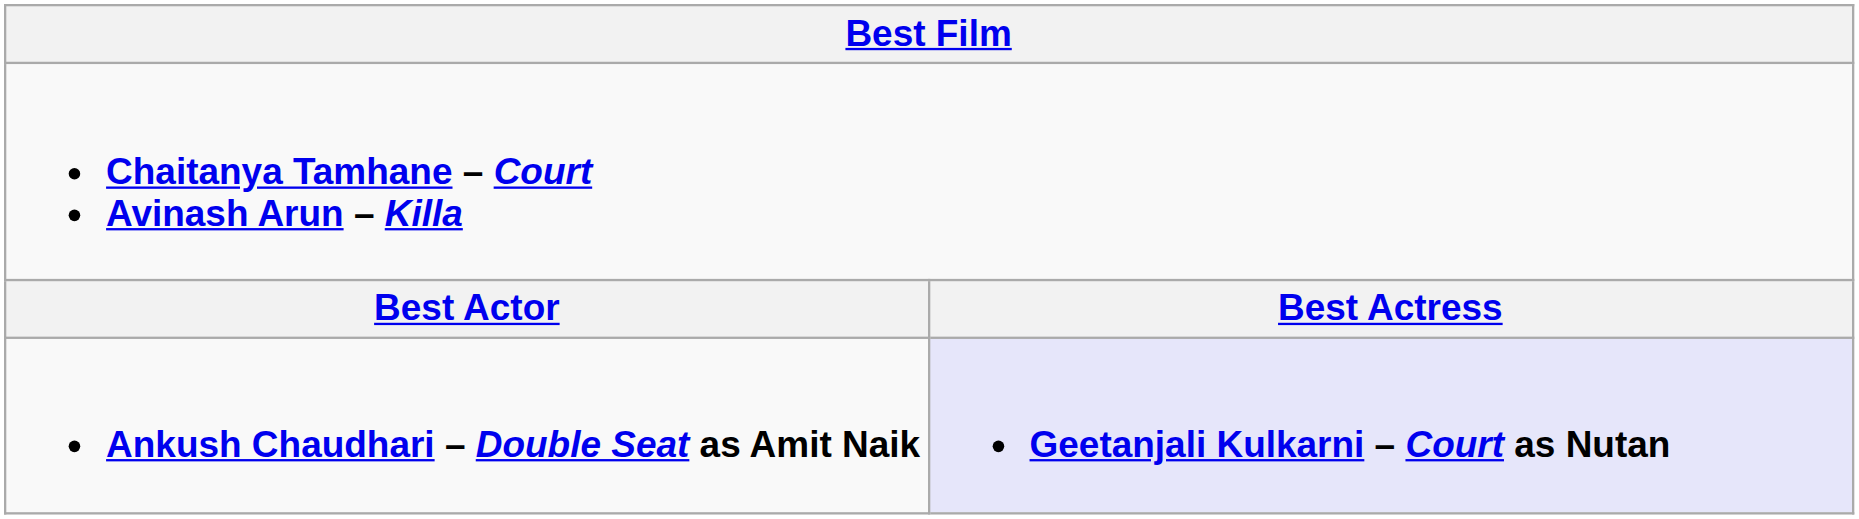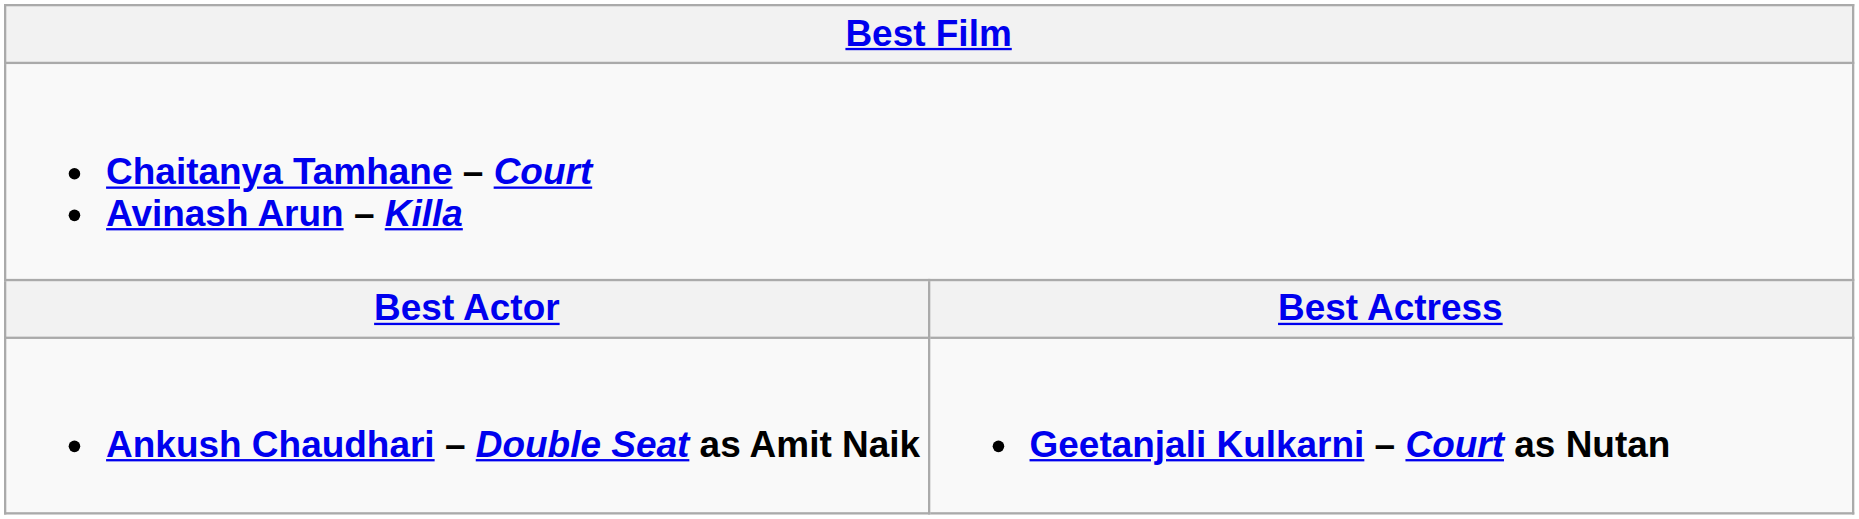(1390, 446) lavender background -> (1390, 446) no background
